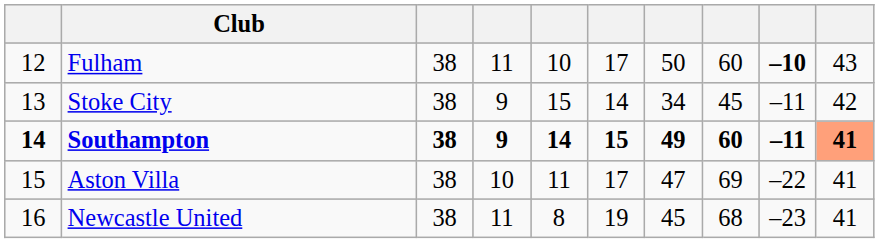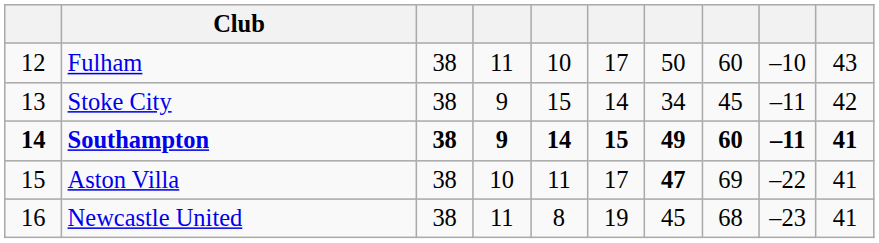(788, 62) bold -> (788, 62) normal
(845, 140) lightsalmon background -> (845, 140) no background
(673, 179) normal -> (673, 179) bold
